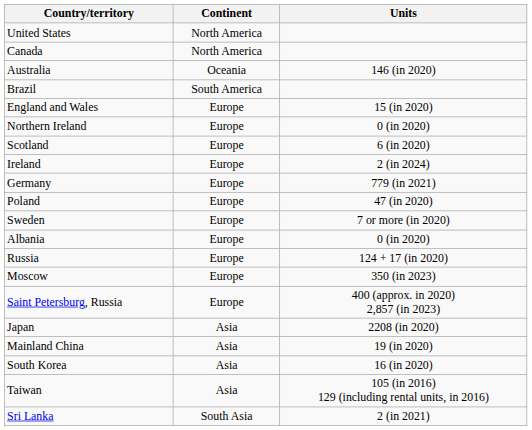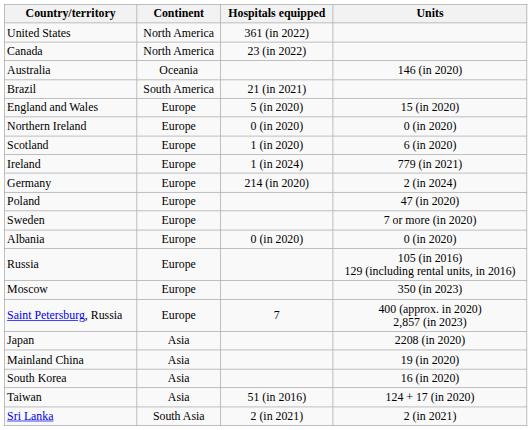+ column: (277, 13)
(403, 164) 2 (in 2024) -> (430, 164) 779 (in 2021)
(403, 182) 779 (in 2021) -> (430, 182) 2 (in 2024)
(403, 257) 124 + 17 (in 2020) -> (430, 264) 105 (in 2016) 129 (including rental units, in 2016)
(403, 390) 105 (in 2016) 129 (including rental units, in 2016) -> (430, 397) 124 + 17 (in 2020)
